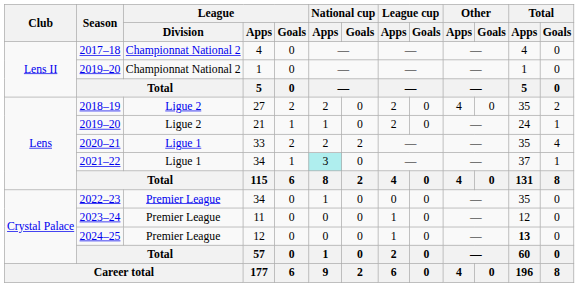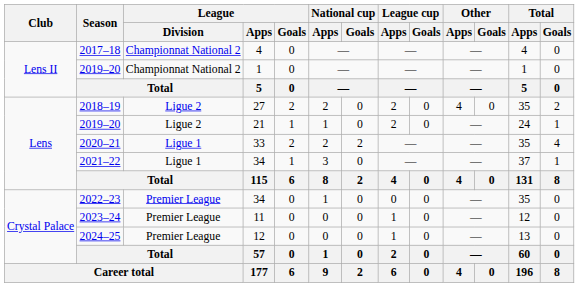(325, 161) paleturquoise background -> (325, 161) no background
(524, 236) bold -> (524, 236) normal
